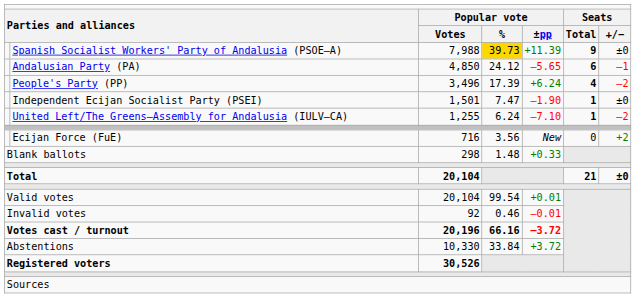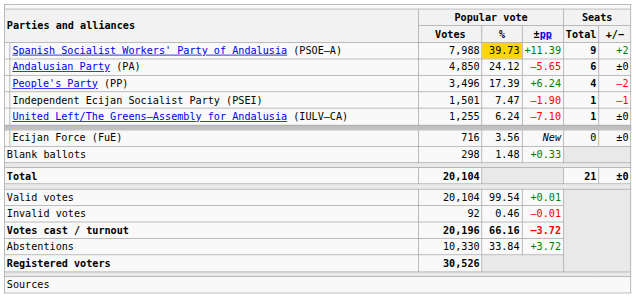(622, 51) ±0 -> (622, 51) +2
(622, 67) –1 -> (622, 67) ±0
(622, 100) ±0 -> (622, 100) –1
(622, 117) –2 -> (622, 117) ±0
(622, 138) +2 -> (622, 138) ±0
